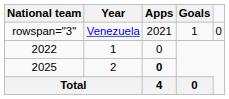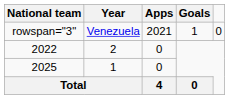(113, 49) 1 -> (113, 49) 2
(113, 67) 2 -> (113, 67) 1
(159, 67) bold -> (159, 67) normal
